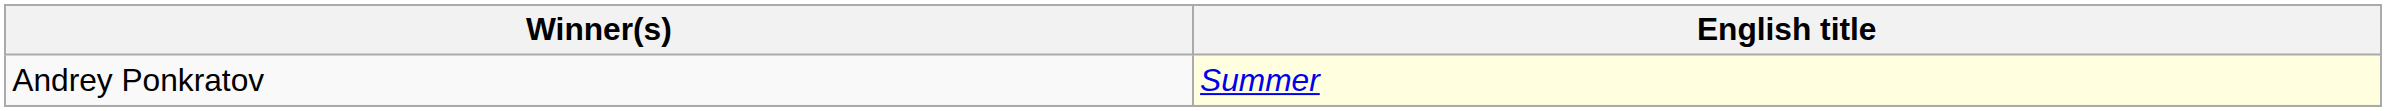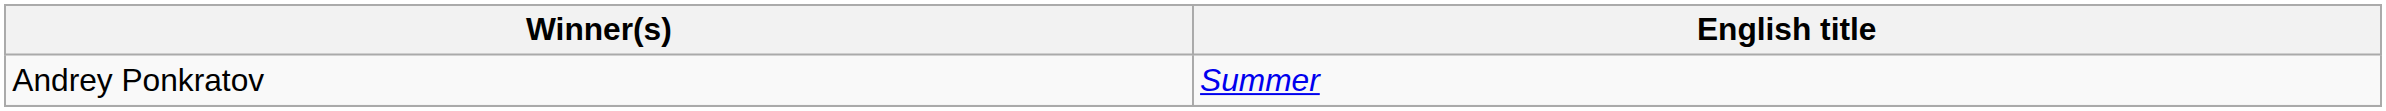(1260, 79) lightyellow background -> (1260, 79) no background
